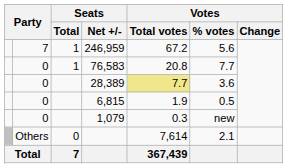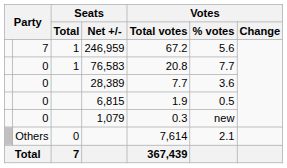(180, 84) khaki background -> (180, 84) no background
